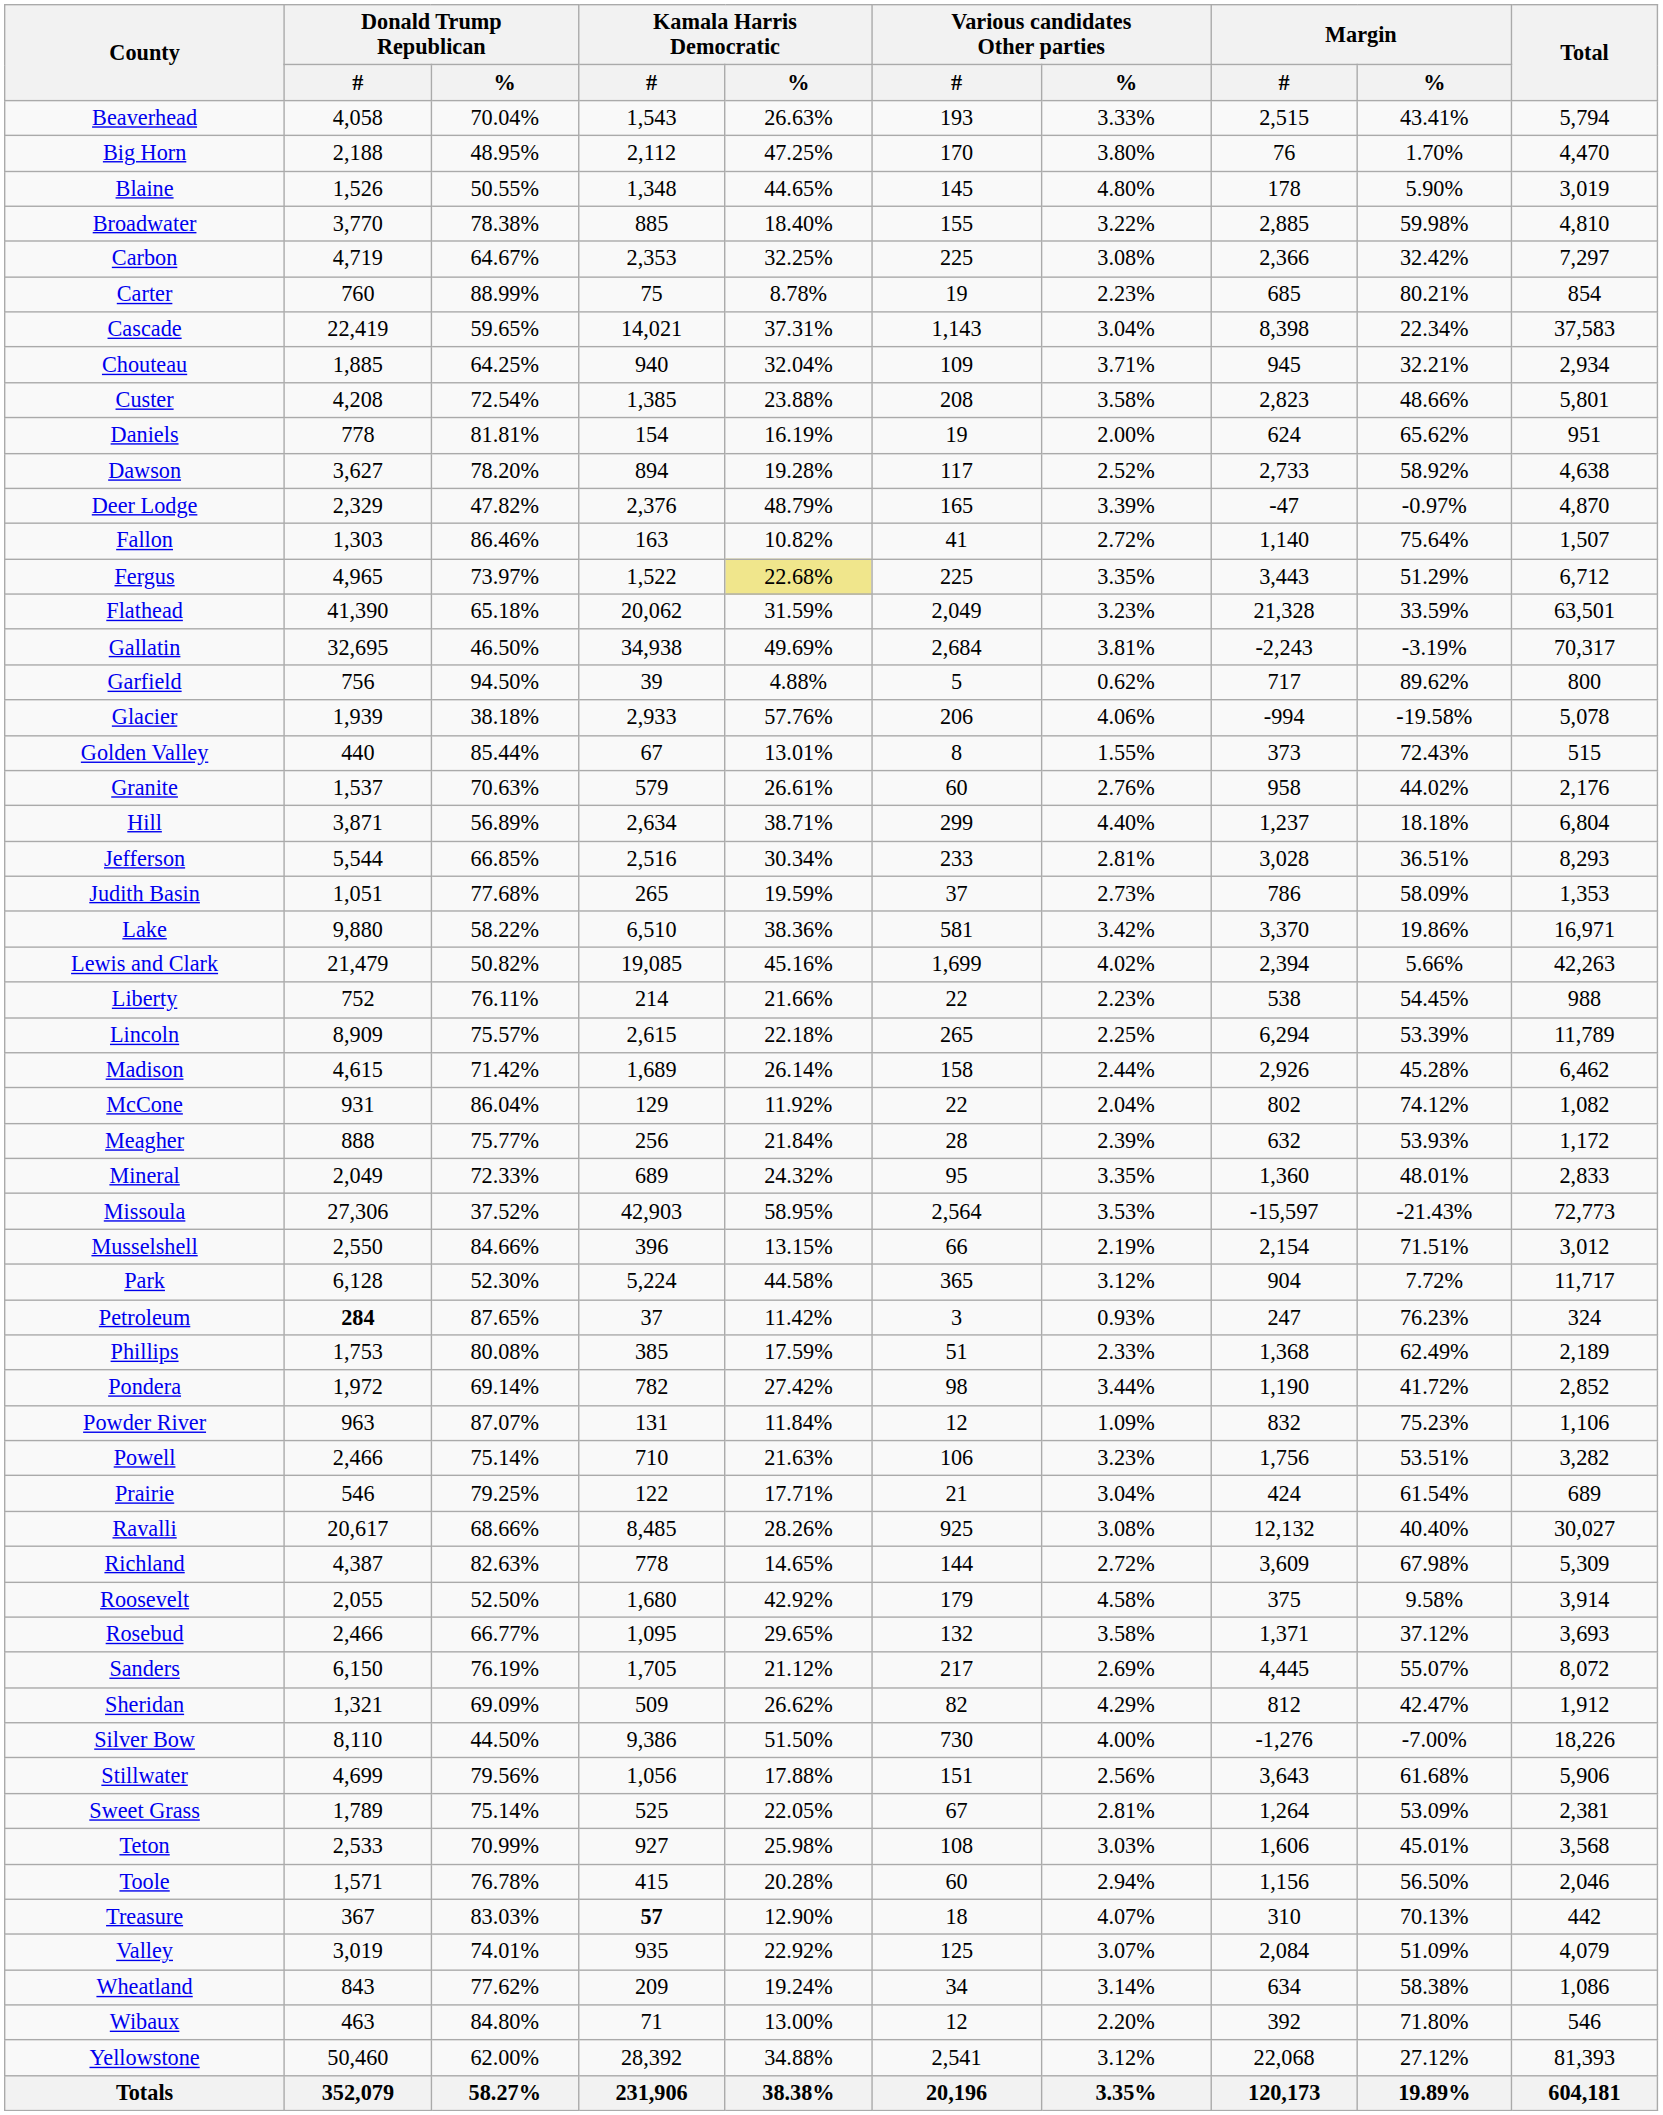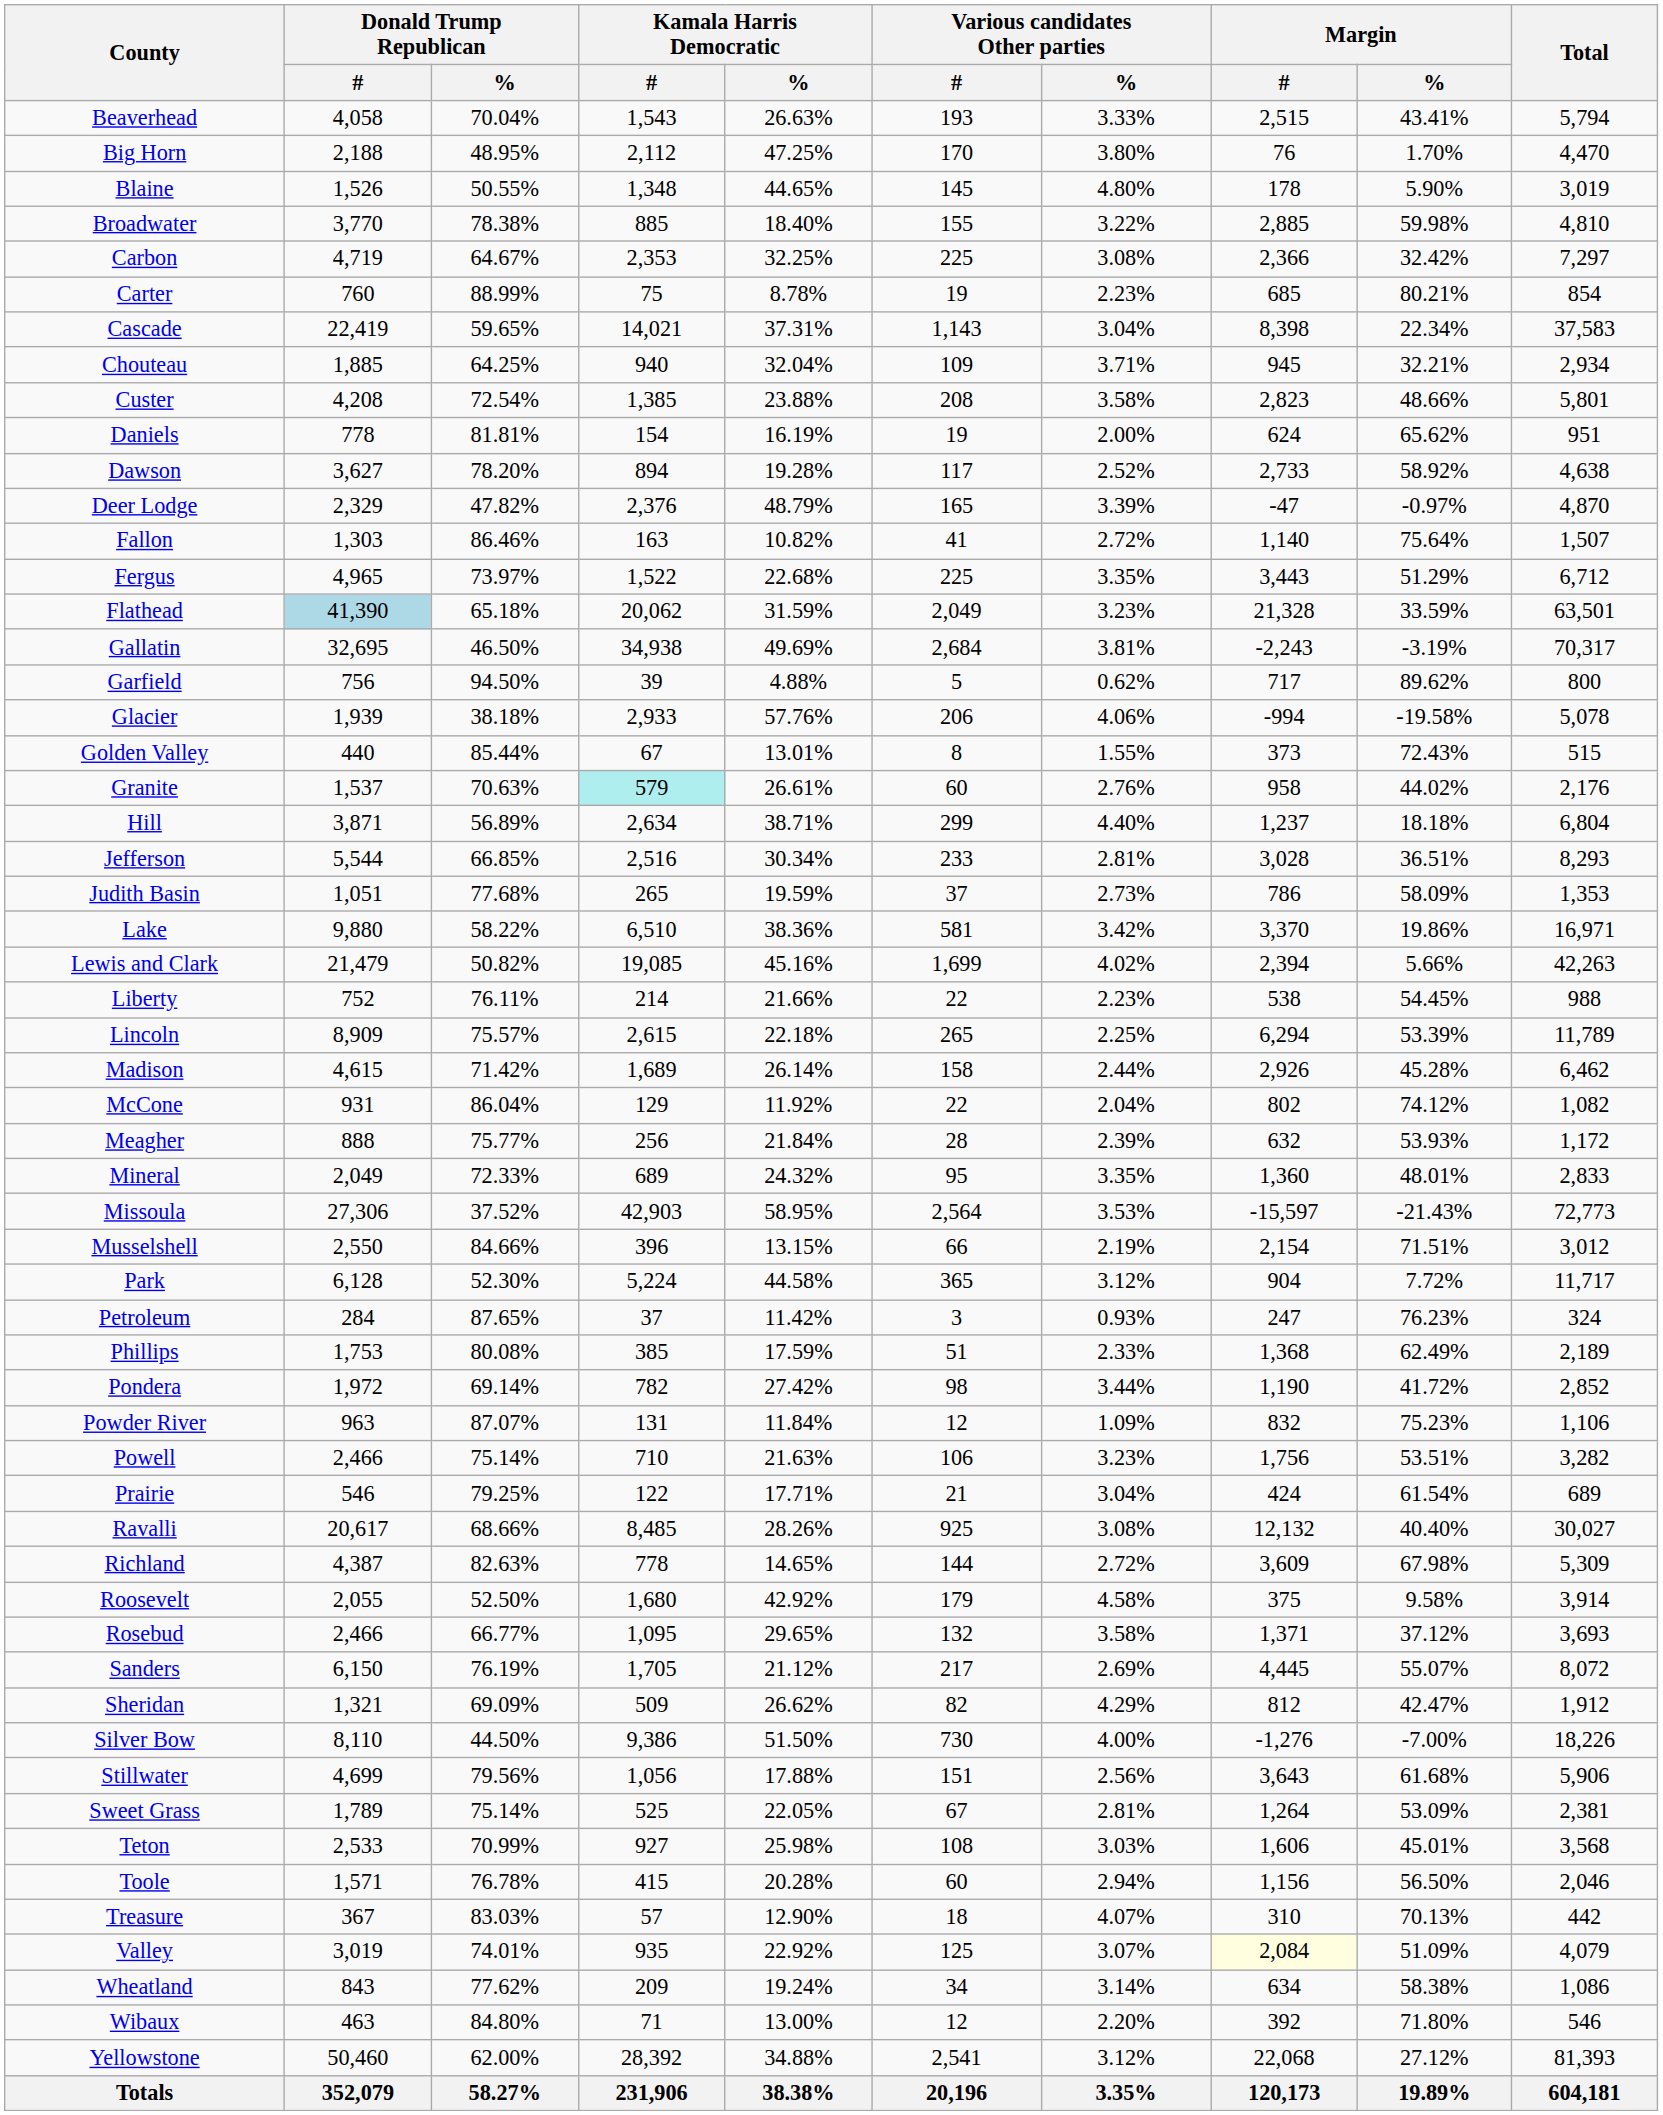(798, 576) khaki background -> (798, 576) no background
(358, 611) no background -> (358, 611) lightblue background
(652, 787) no background -> (652, 787) paleturquoise background
(358, 1316) bold -> (358, 1316) normal
(652, 1916) bold -> (652, 1916) normal
(1284, 1951) no background -> (1284, 1951) lightyellow background
